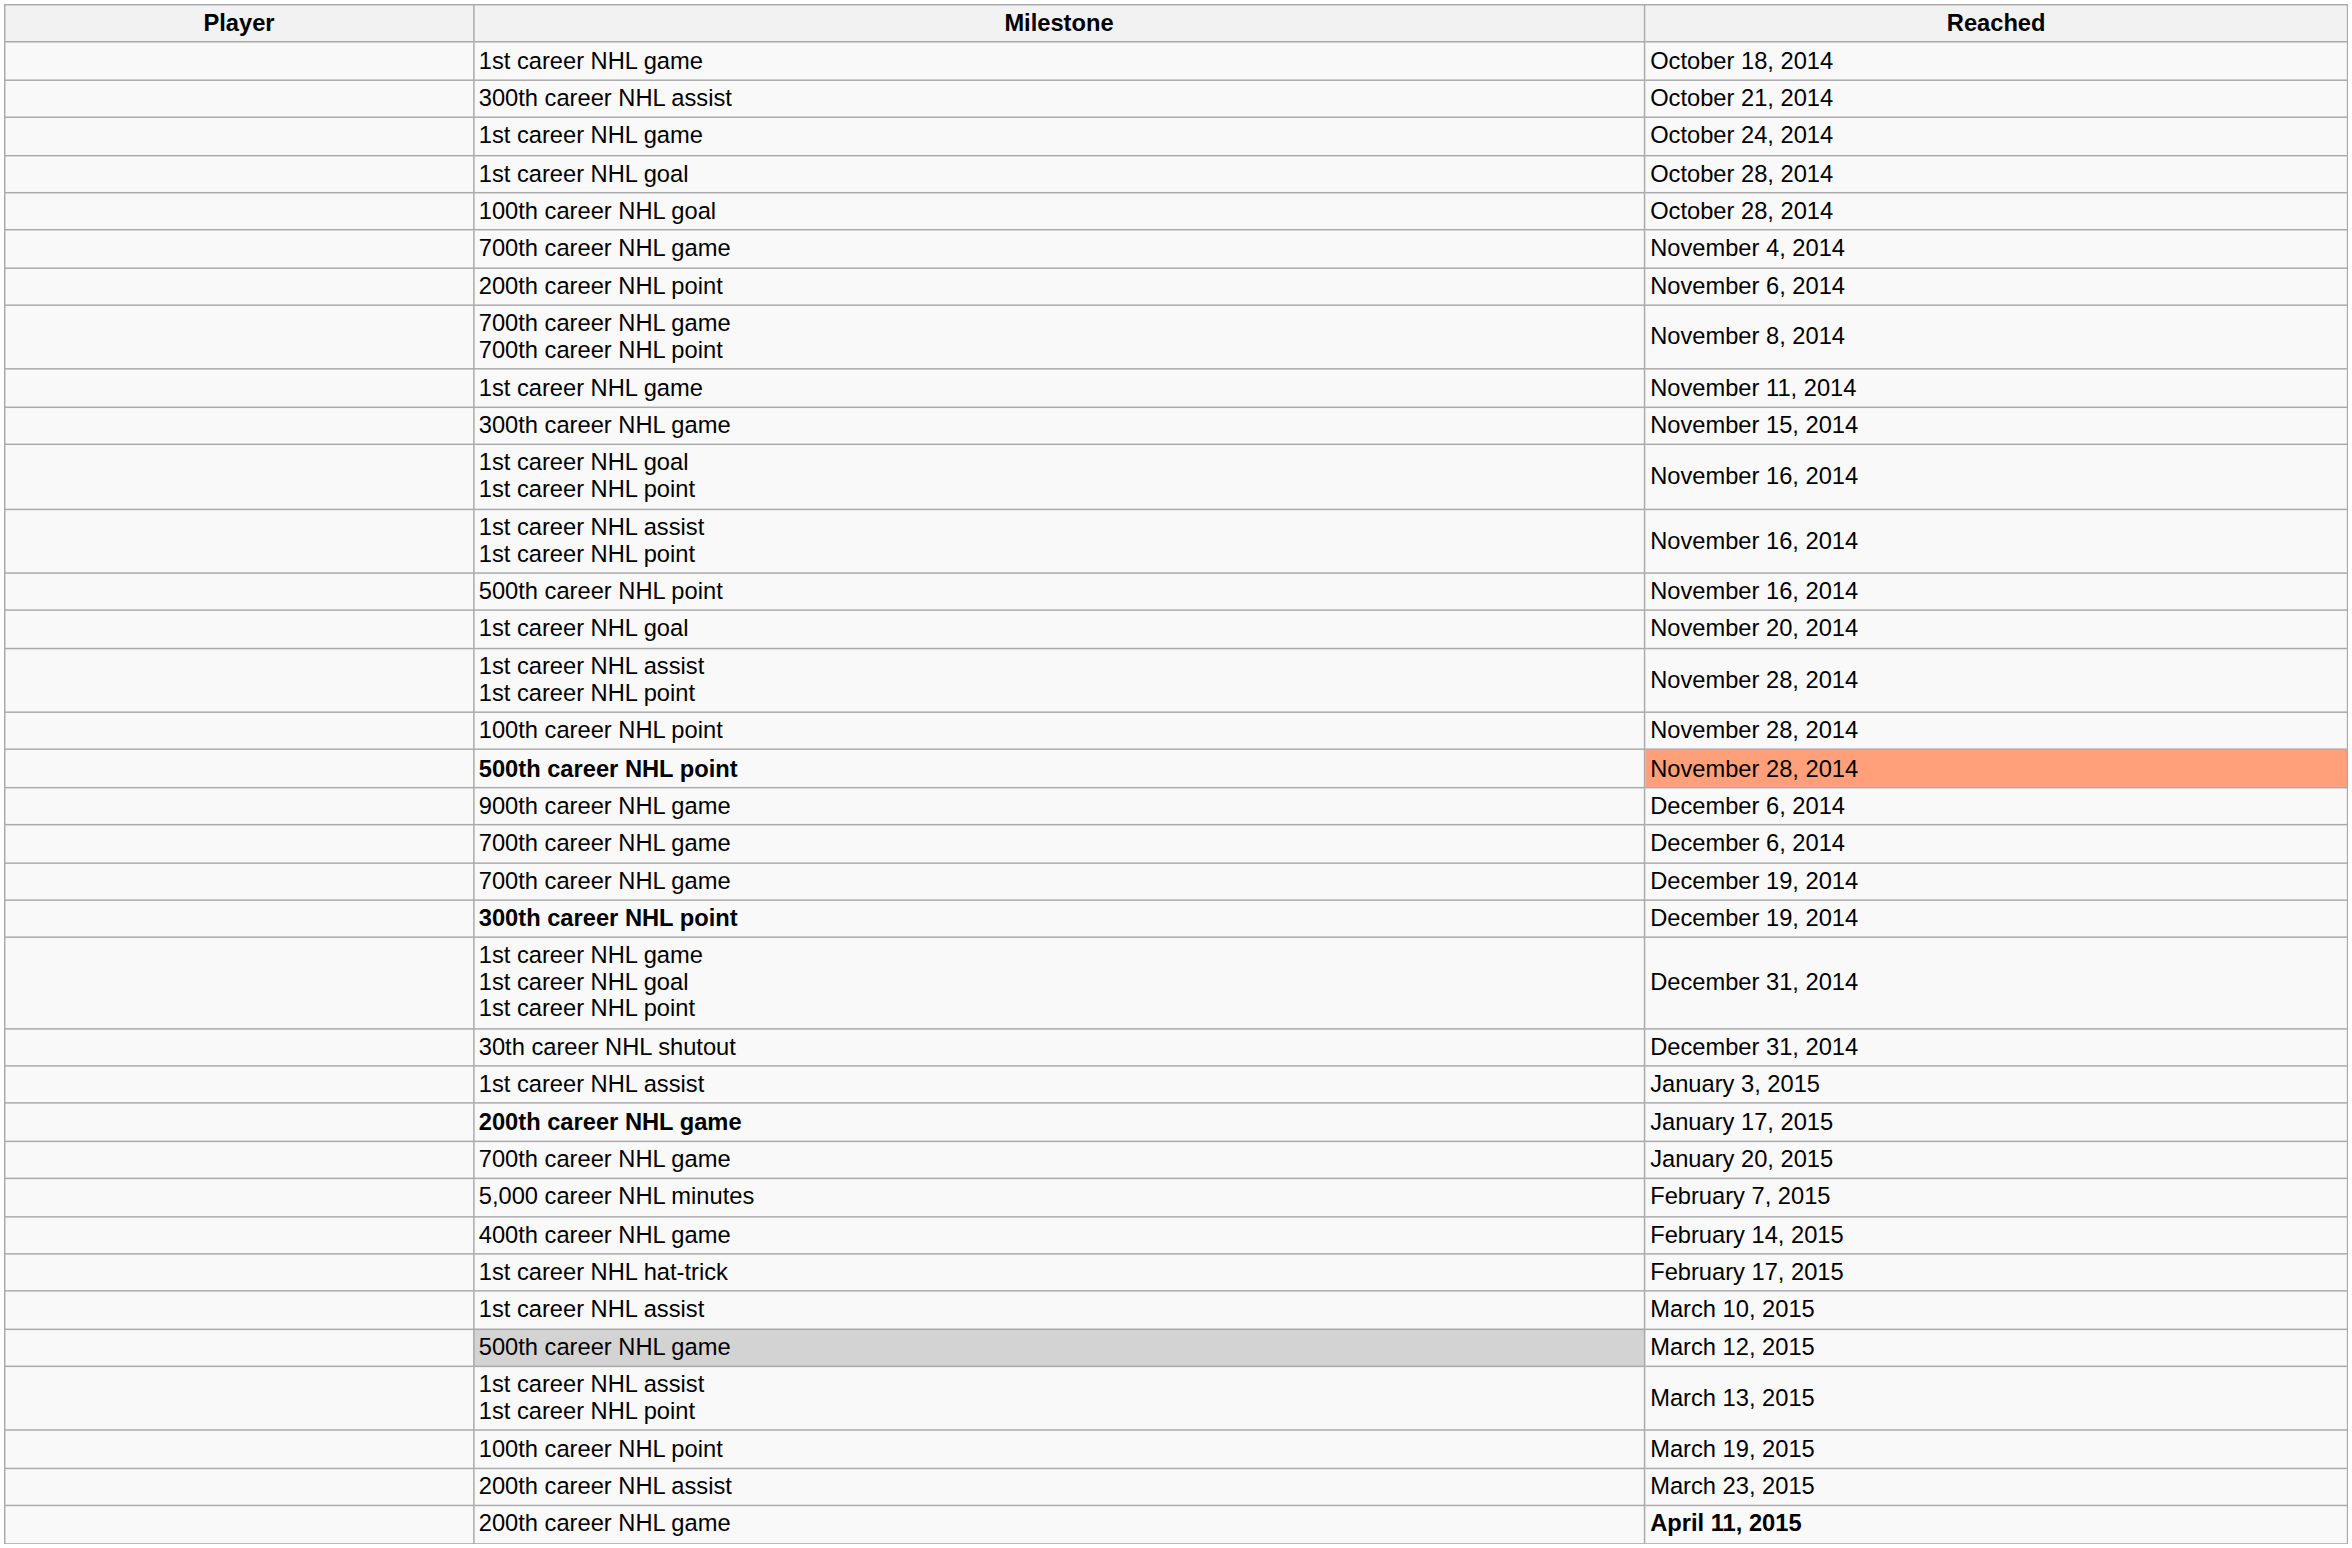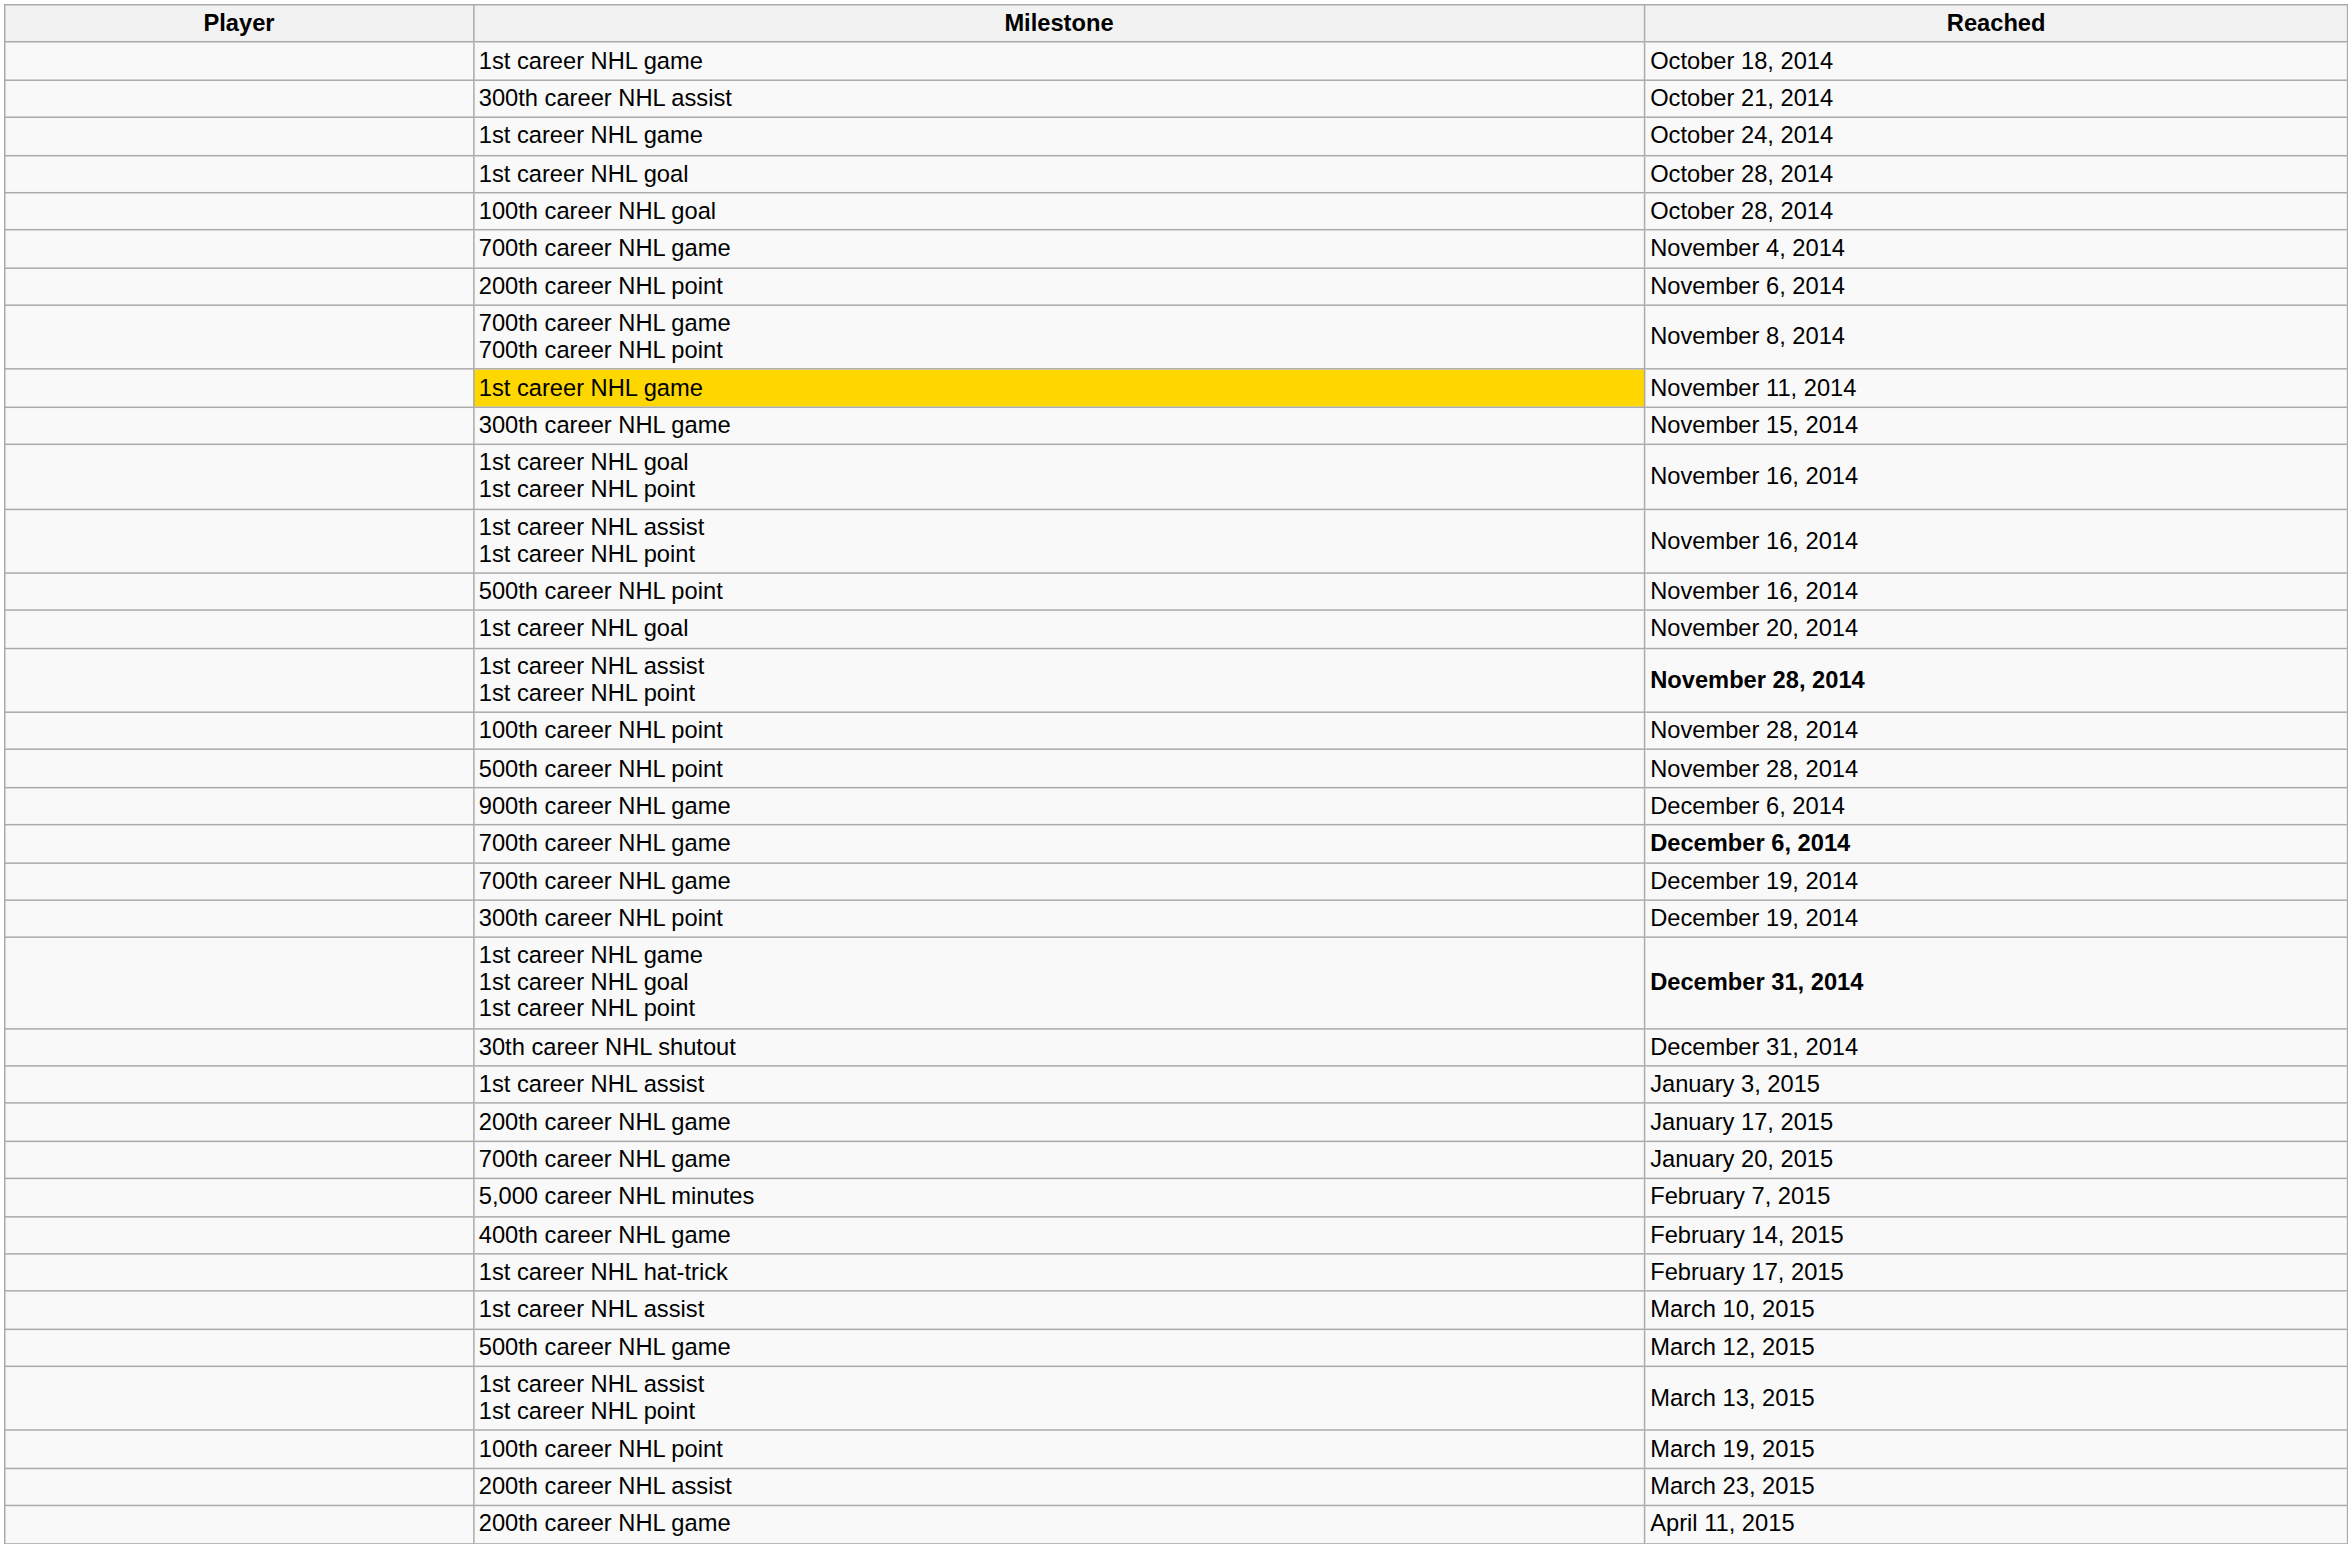(591, 387) no background -> (591, 387) gold background
(1754, 679) normal -> (1757, 679) bold
(608, 768) bold -> (601, 768) normal
(1754, 768) lightsalmon background -> (1754, 768) no background
(1748, 843) normal -> (1750, 843) bold
(608, 918) bold -> (601, 918) normal
(1754, 982) normal -> (1757, 982) bold
(610, 1121) bold -> (605, 1121) normal
(605, 1347) lightgrey background -> (605, 1347) no background
(1726, 1524) bold -> (1722, 1524) normal
